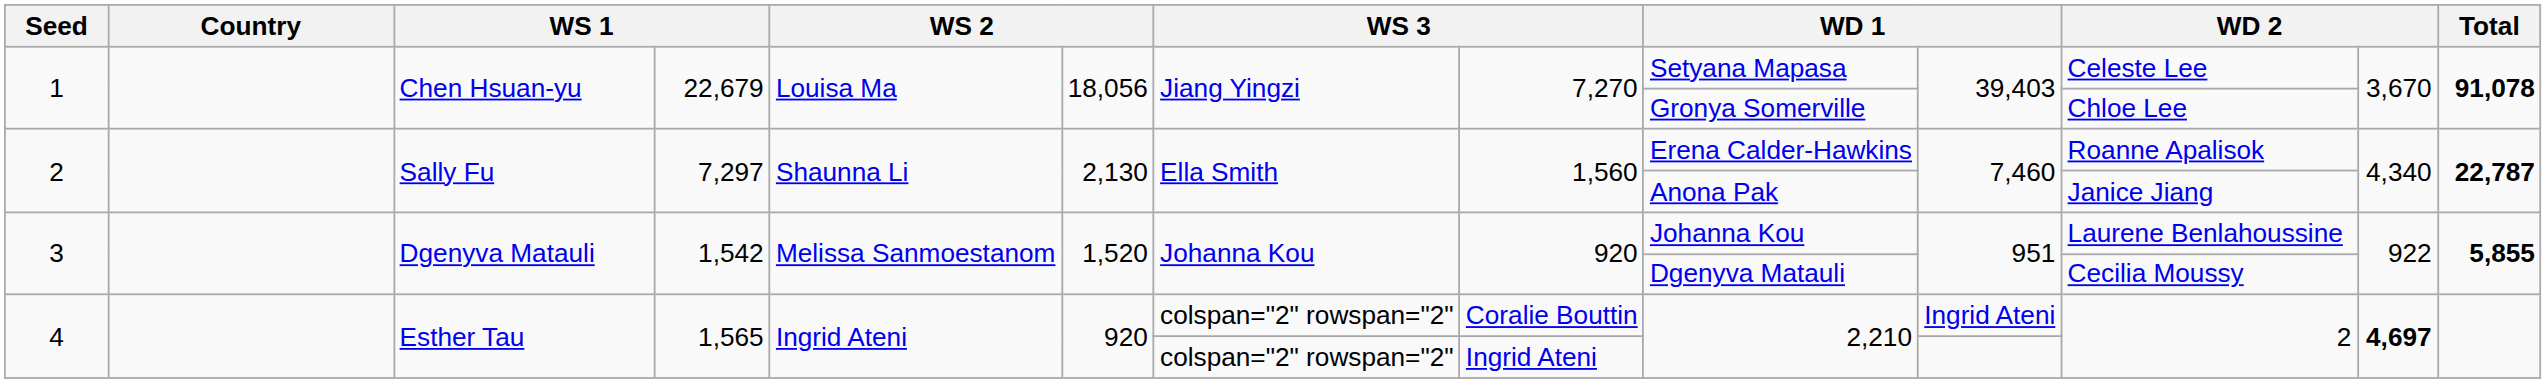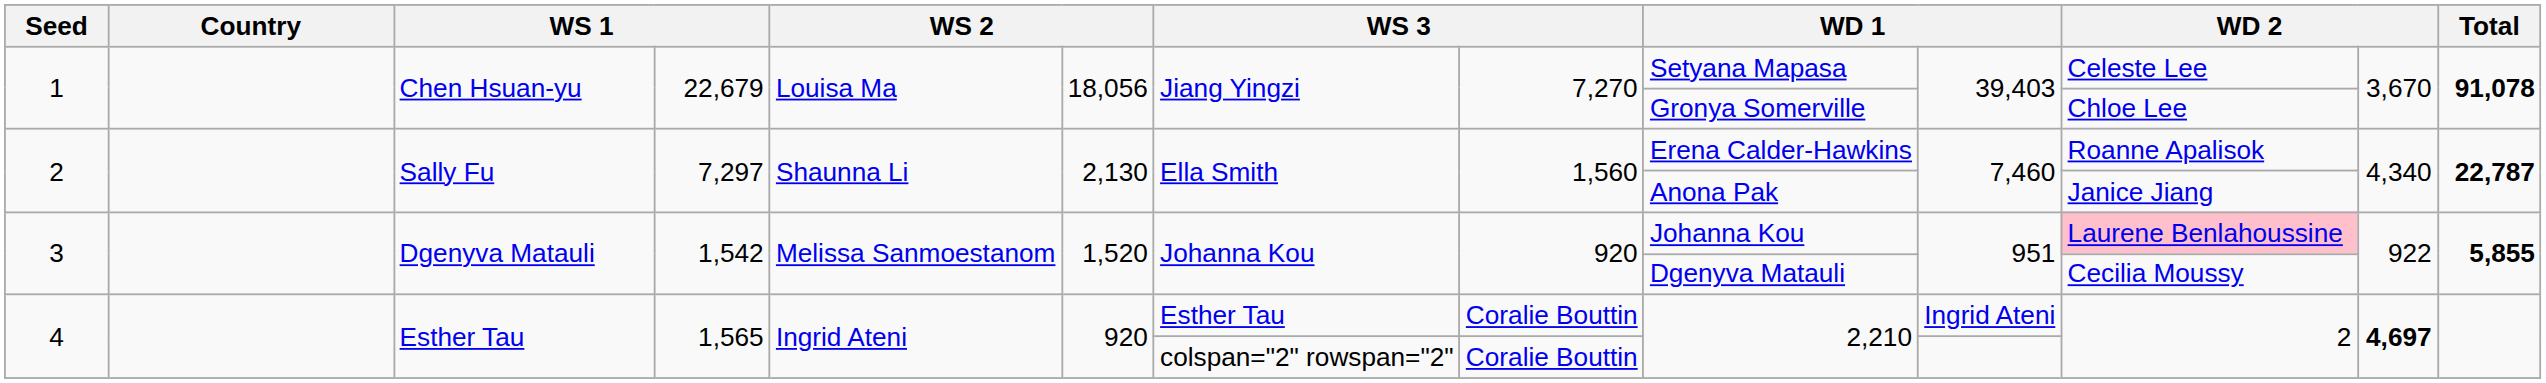(2205, 233) no background -> (2205, 233) pink background
(1307, 316) colspan="2" rowspan="2" -> (1222, 316) Esther Tau
(1531, 357) Ingrid Ateni -> (1552, 357) Coralie Bouttin
